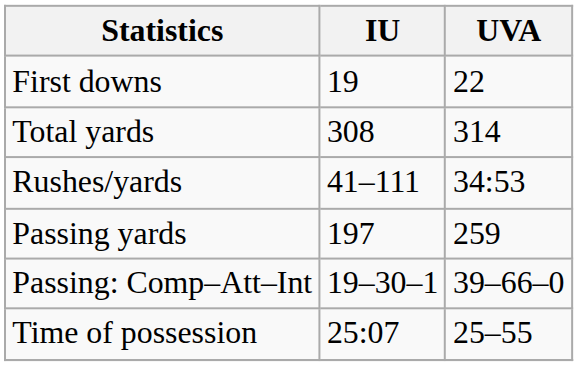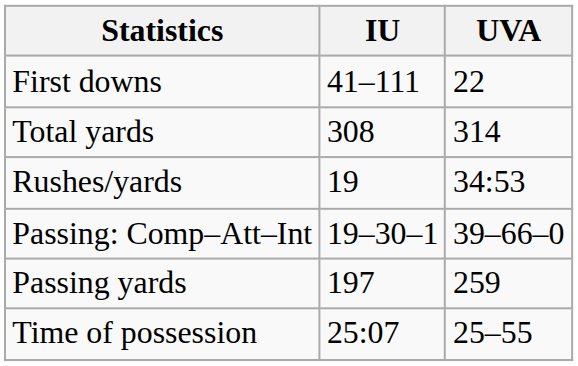(343, 81) 19 -> (373, 81) 41–111
(373, 182) 41–111 -> (343, 182) 19
rows swapped: (99, 232) <-> (162, 283)
